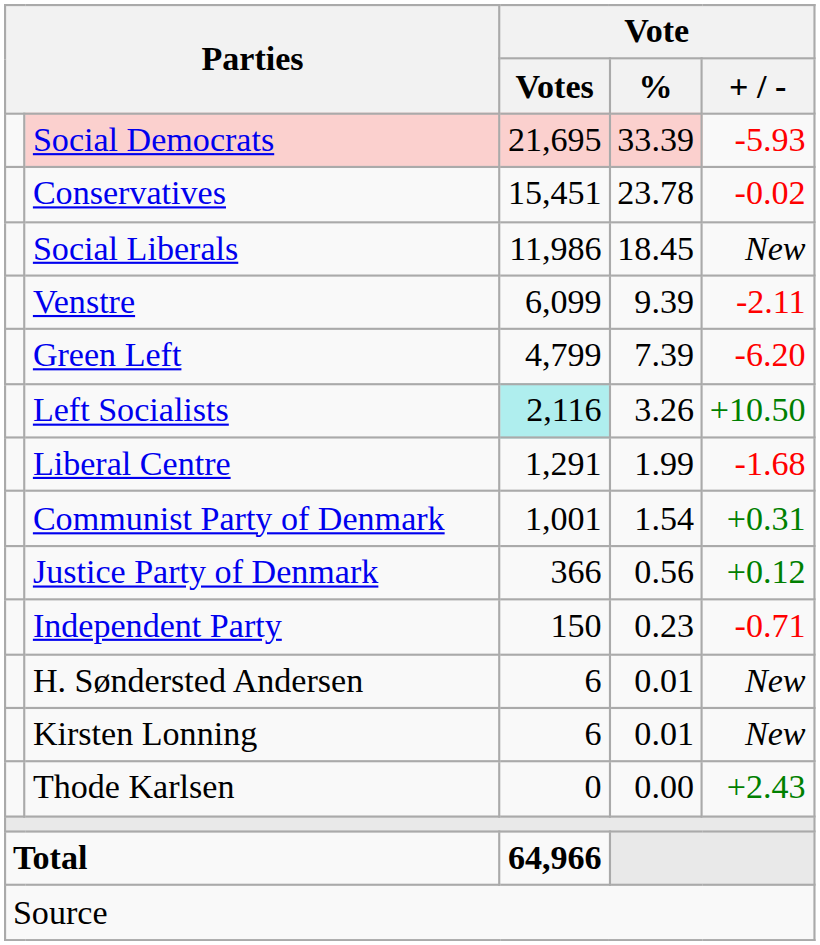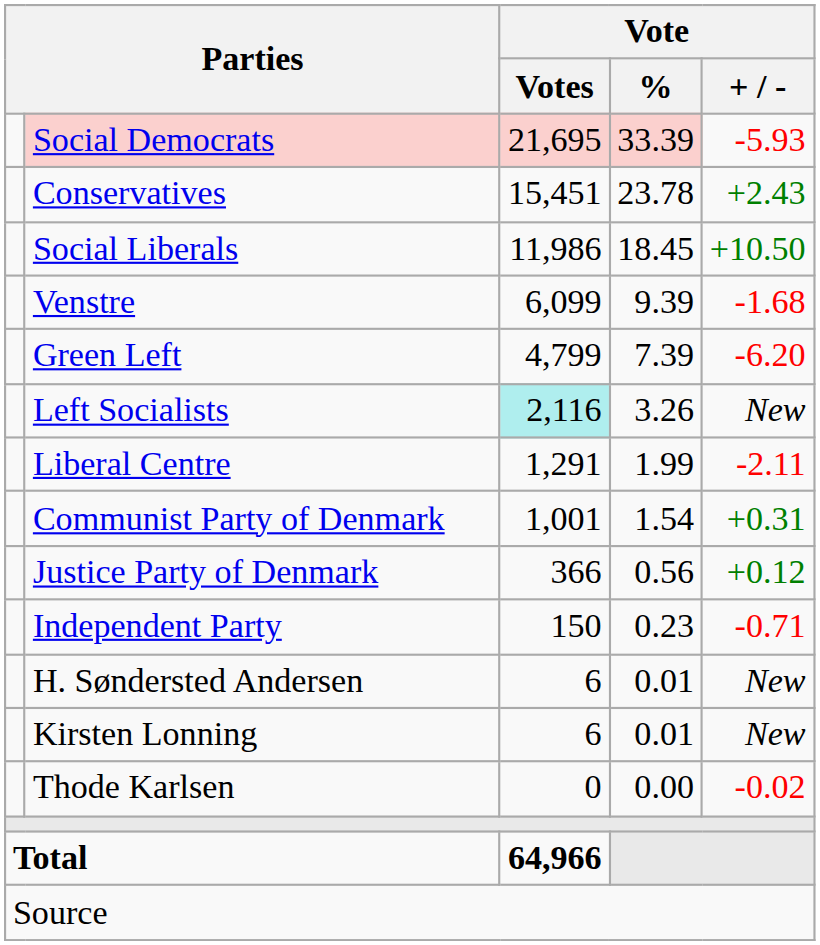(770, 193) -0.02 -> (766, 193) +2.43
(775, 247) New -> (758, 247) +10.50
(771, 301) -2.11 -> (770, 301) -1.68
(758, 409) +10.50 -> (775, 409) New
(770, 463) -1.68 -> (771, 463) -2.11
(766, 788) +2.43 -> (770, 788) -0.02
